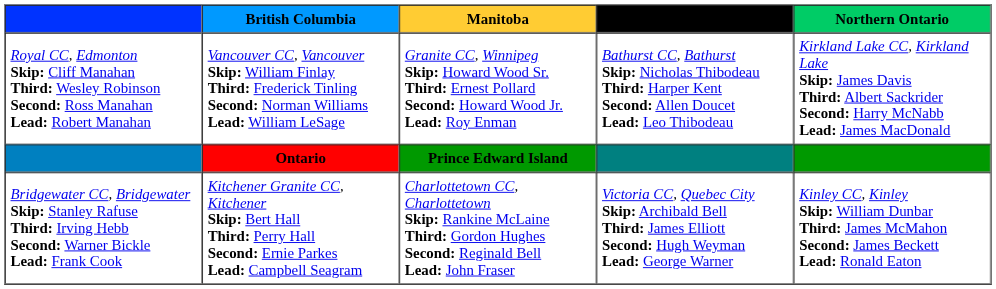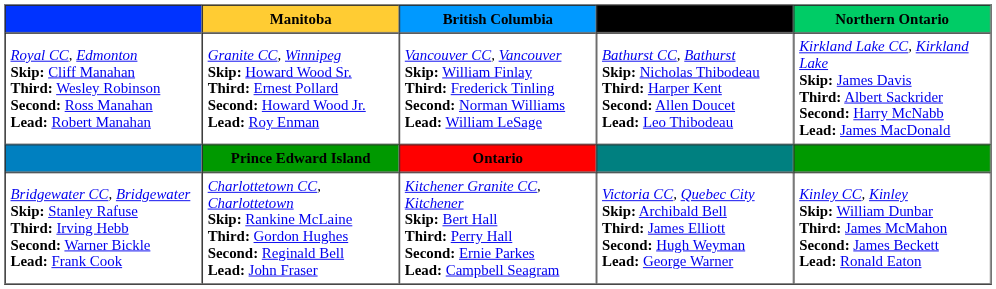columns swapped: (301, 18) <-> (498, 18)
